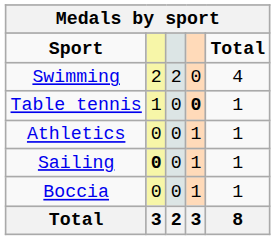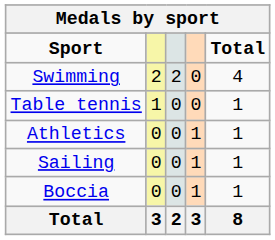(196, 106) bold -> (196, 106) normal
(156, 163) bold -> (156, 163) normal
